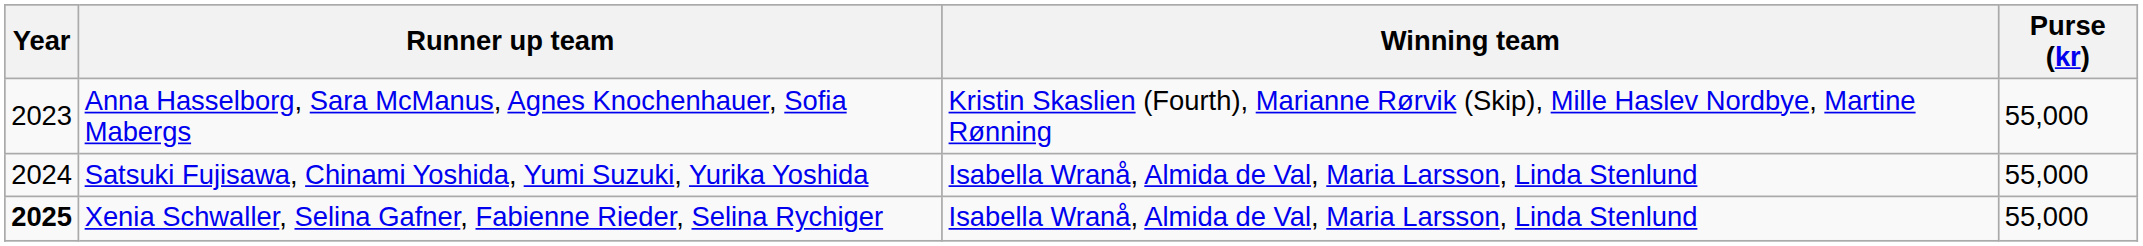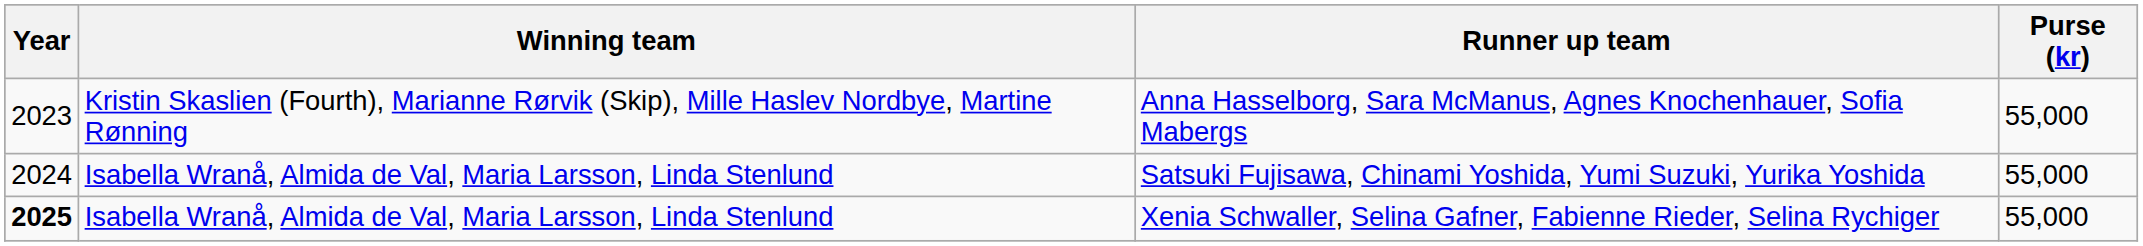columns swapped: (1470, 41) <-> (510, 41)
